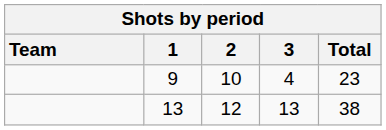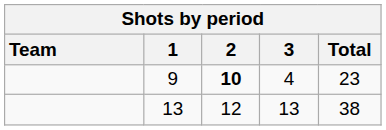(231, 79) normal -> (231, 79) bold
